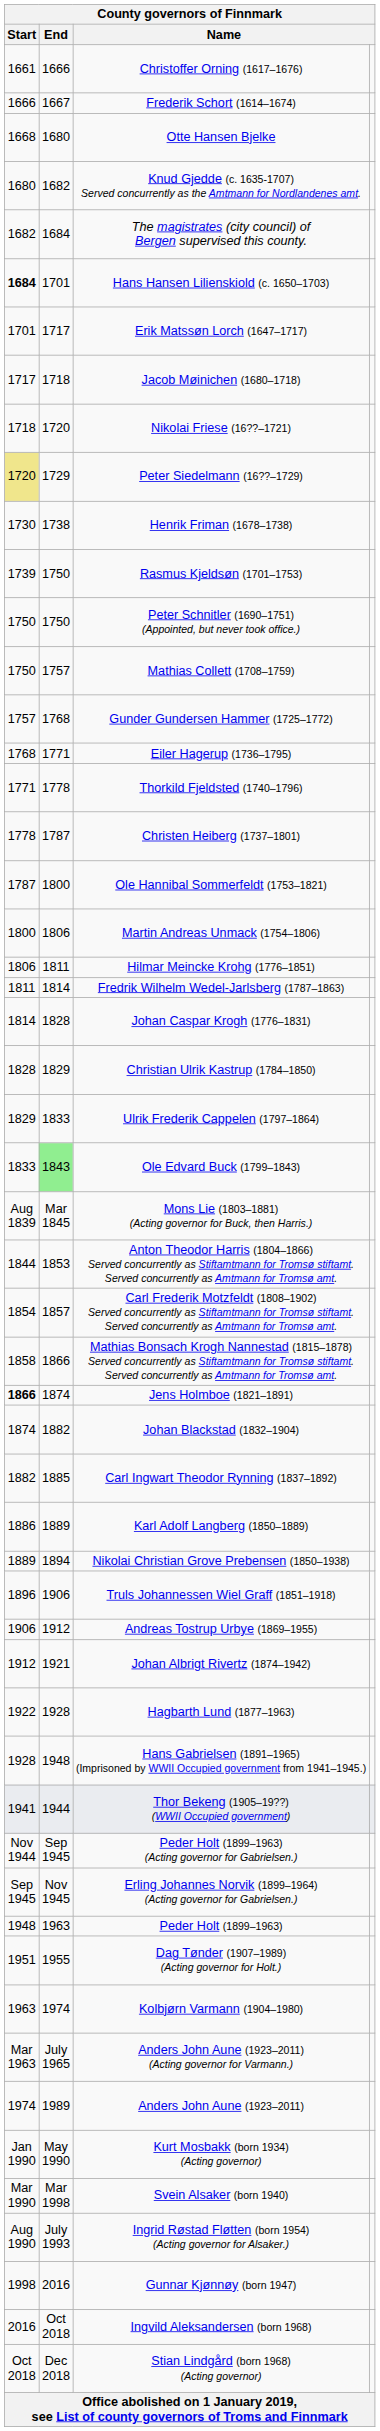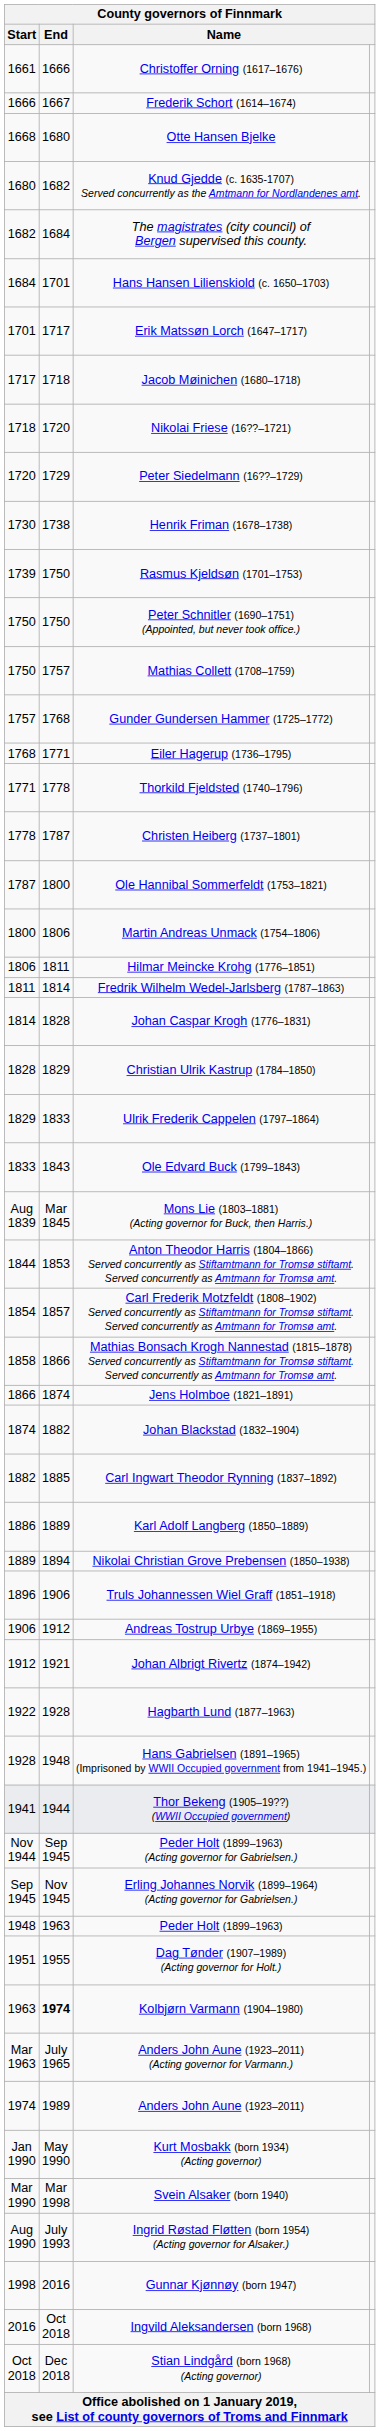(22, 282) bold -> (22, 282) normal
(22, 476) khaki background -> (22, 476) no background
(56, 1167) lightgreen background -> (56, 1167) no background
(22, 1395) bold -> (22, 1395) normal
(56, 2008) normal -> (56, 2008) bold
